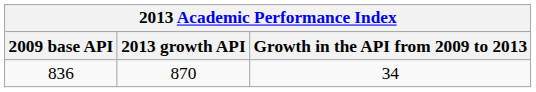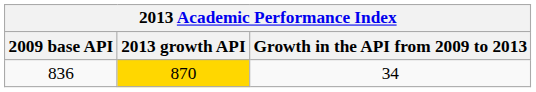(183, 73) no background -> (183, 73) gold background
